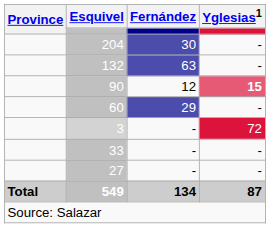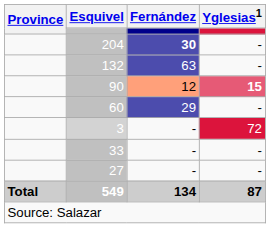(189, 45) normal -> (189, 45) bold
(189, 87) no background -> (189, 87) lightsalmon background
